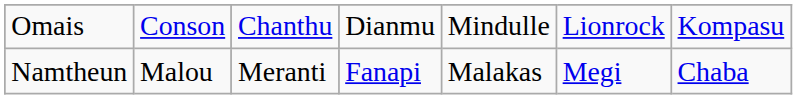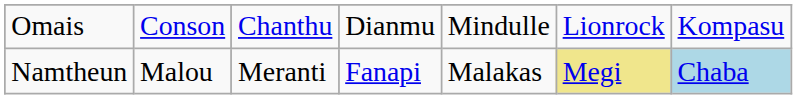(592, 70) no background -> (592, 70) khaki background
(713, 70) no background -> (713, 70) lightblue background
